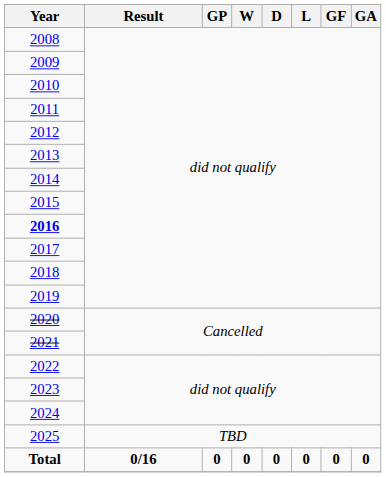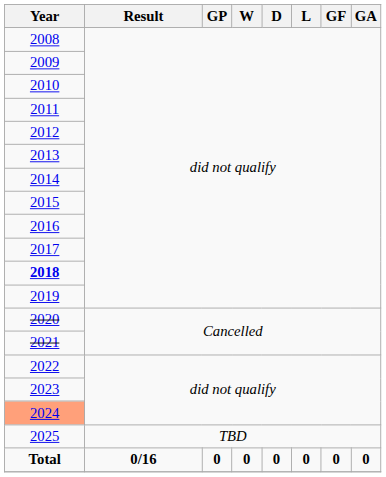(45, 226) bold -> (45, 226) normal
(45, 272) normal -> (45, 272) bold
(45, 413) no background -> (45, 413) lightsalmon background
